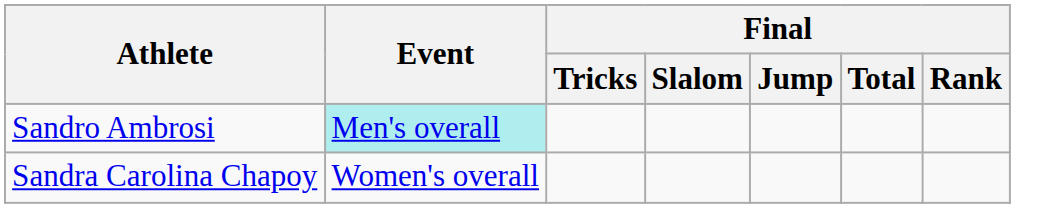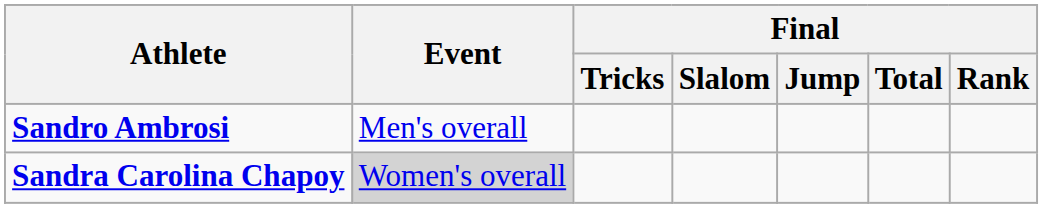(113, 127) normal -> (121, 127) bold
(416, 127) paleturquoise background -> (443, 127) no background
(165, 176) normal -> (178, 176) bold
(435, 176) no background -> (462, 176) lightgrey background
